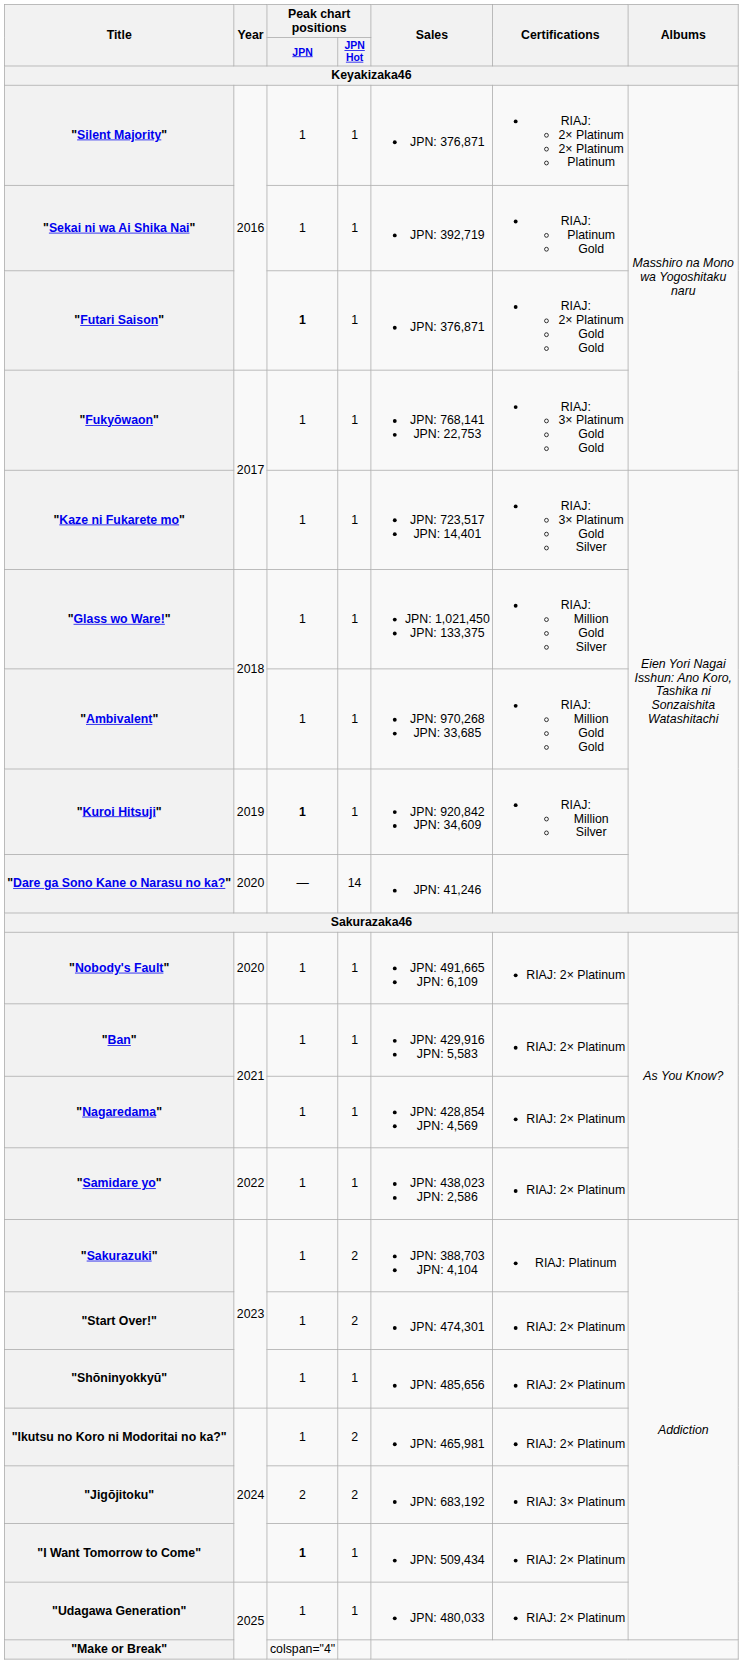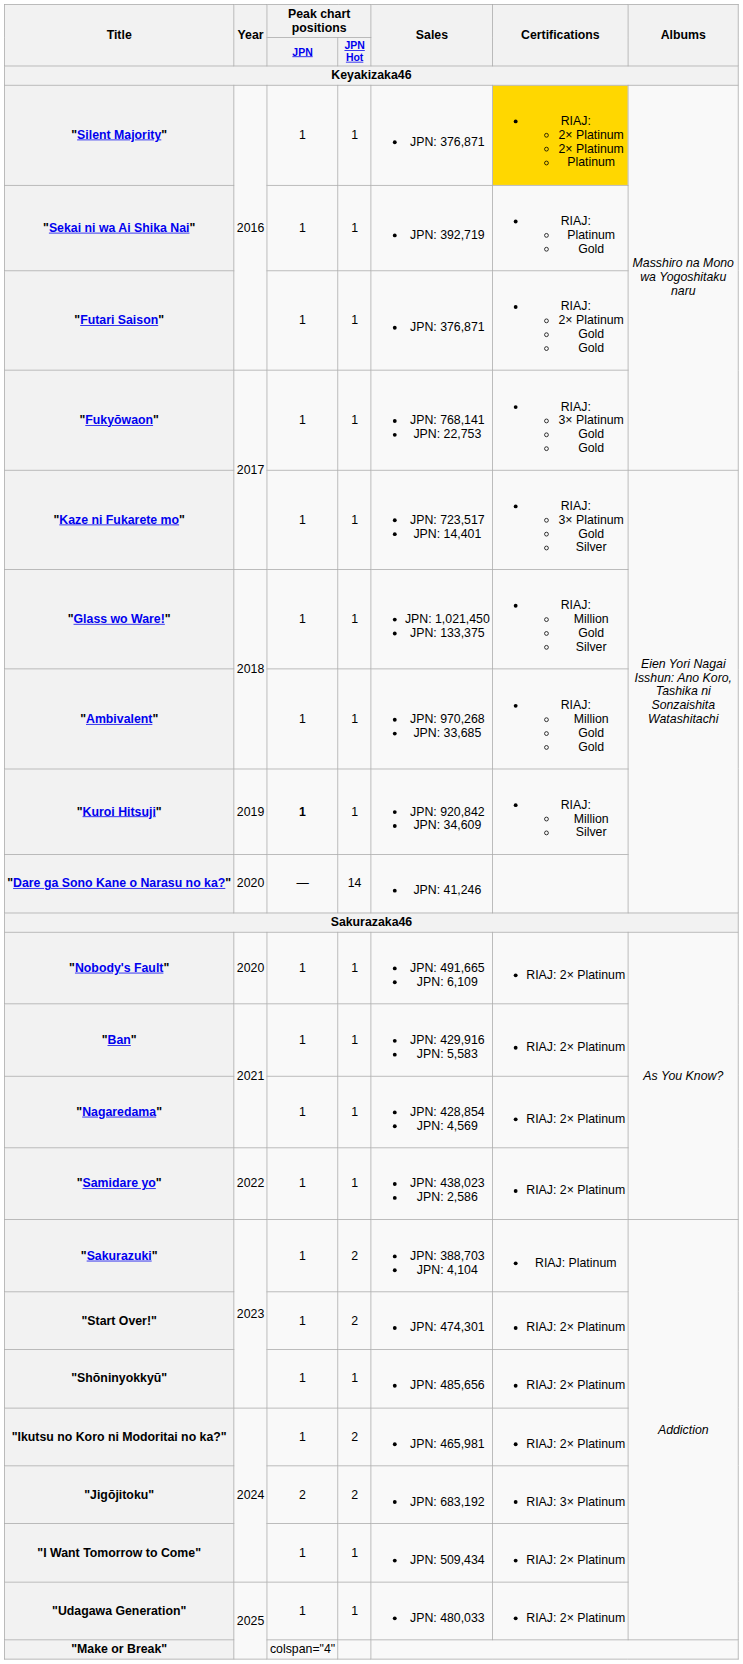(560, 142) no background -> (560, 142) gold background
(303, 320) bold -> (303, 320) normal
(303, 1552) bold -> (303, 1552) normal
